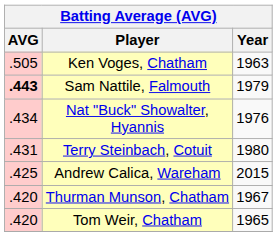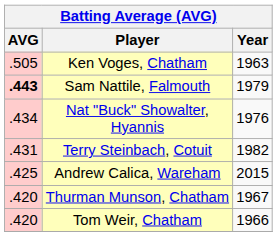(253, 150) 1980 -> (253, 150) 1982
(253, 220) 1965 -> (253, 220) 1966
